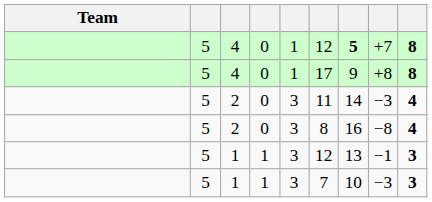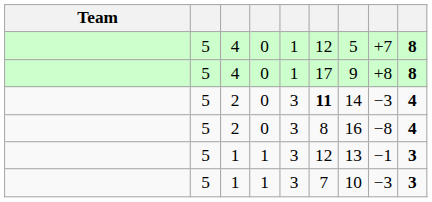(353, 45) bold -> (353, 45) normal
(324, 100) normal -> (324, 100) bold
